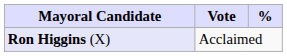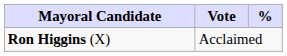(59, 39) lavender background -> (59, 39) no background
